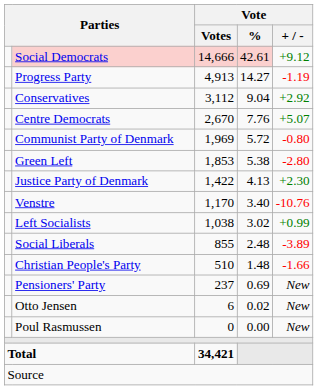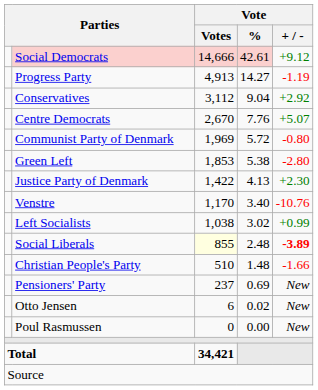(224, 243) no background -> (224, 243) lightyellow background
(296, 243) normal -> (296, 243) bold
